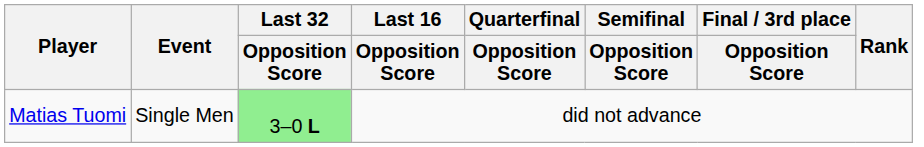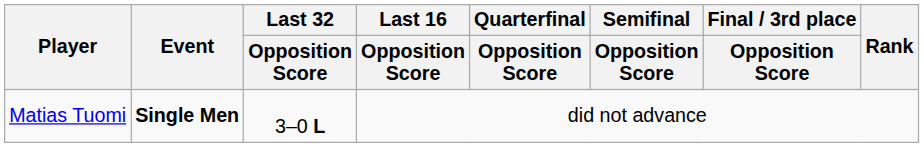(184, 115) normal -> (187, 115) bold
(295, 126) lightgreen background -> (300, 126) no background
